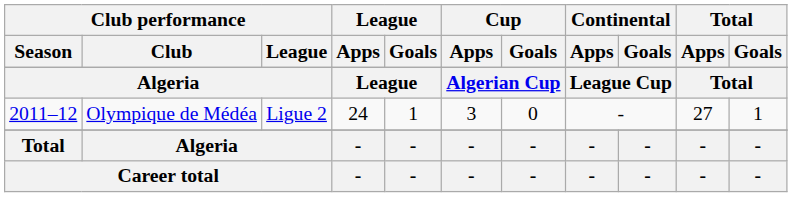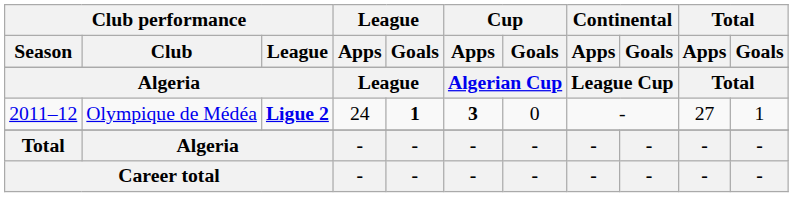(297, 113) normal -> (297, 113) bold
(413, 113) normal -> (415, 113) bold
(471, 113) normal -> (473, 113) bold
